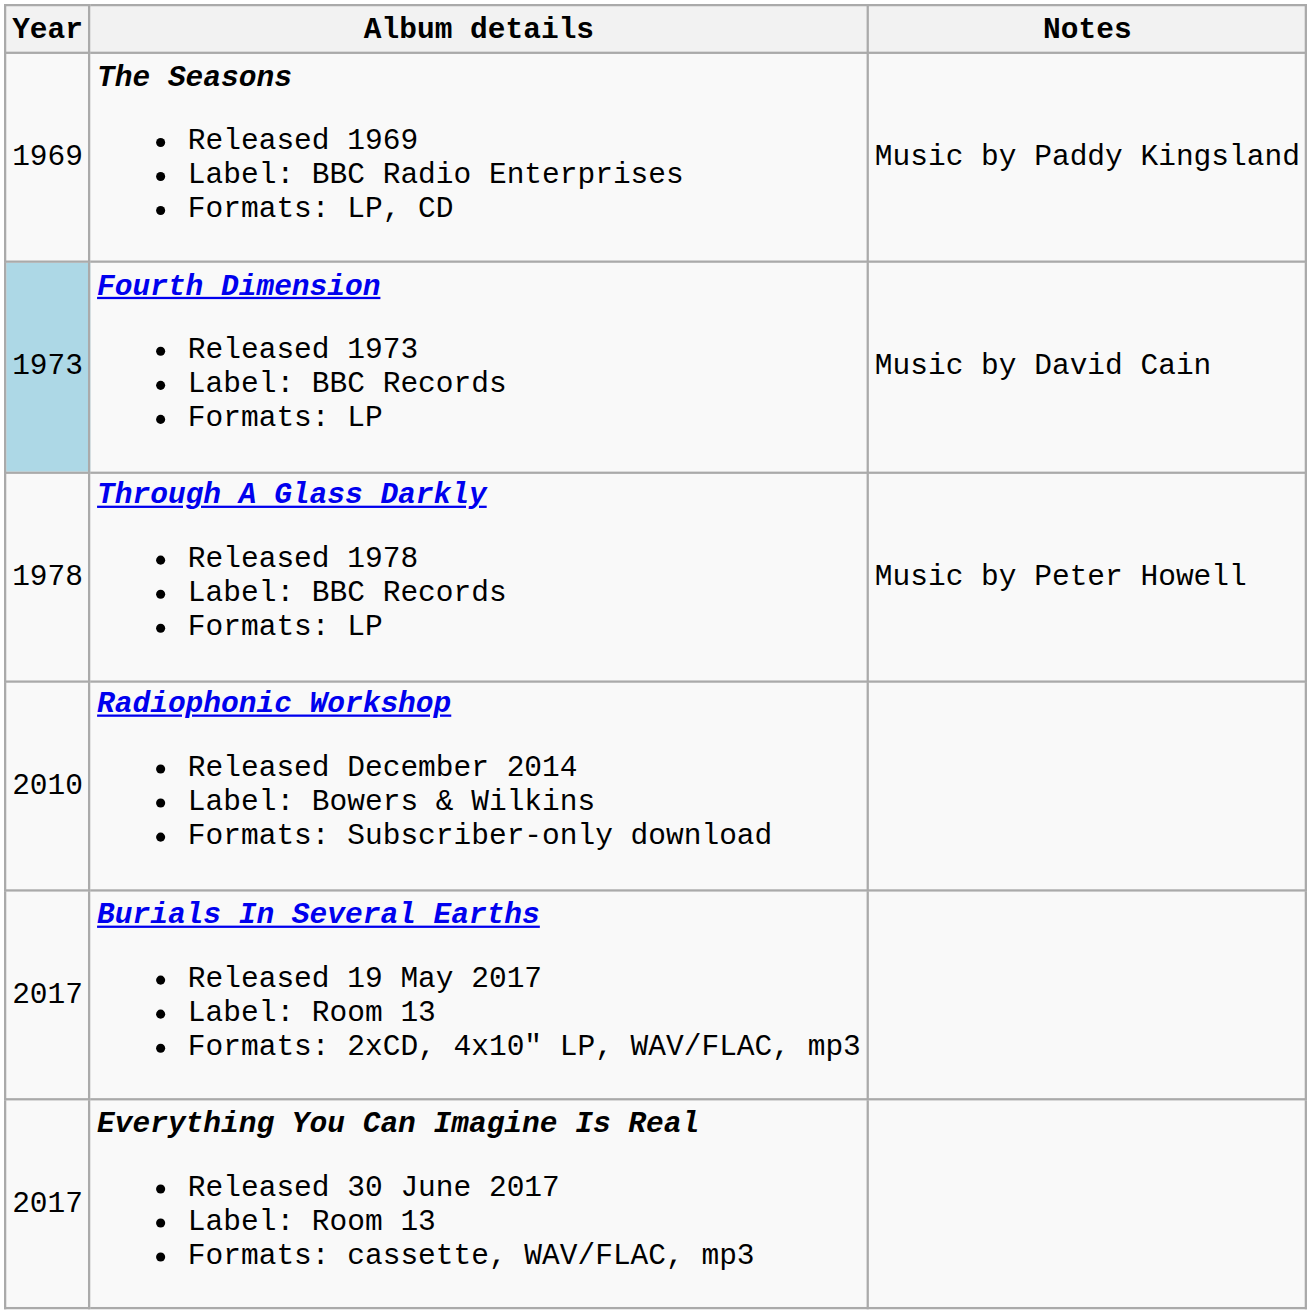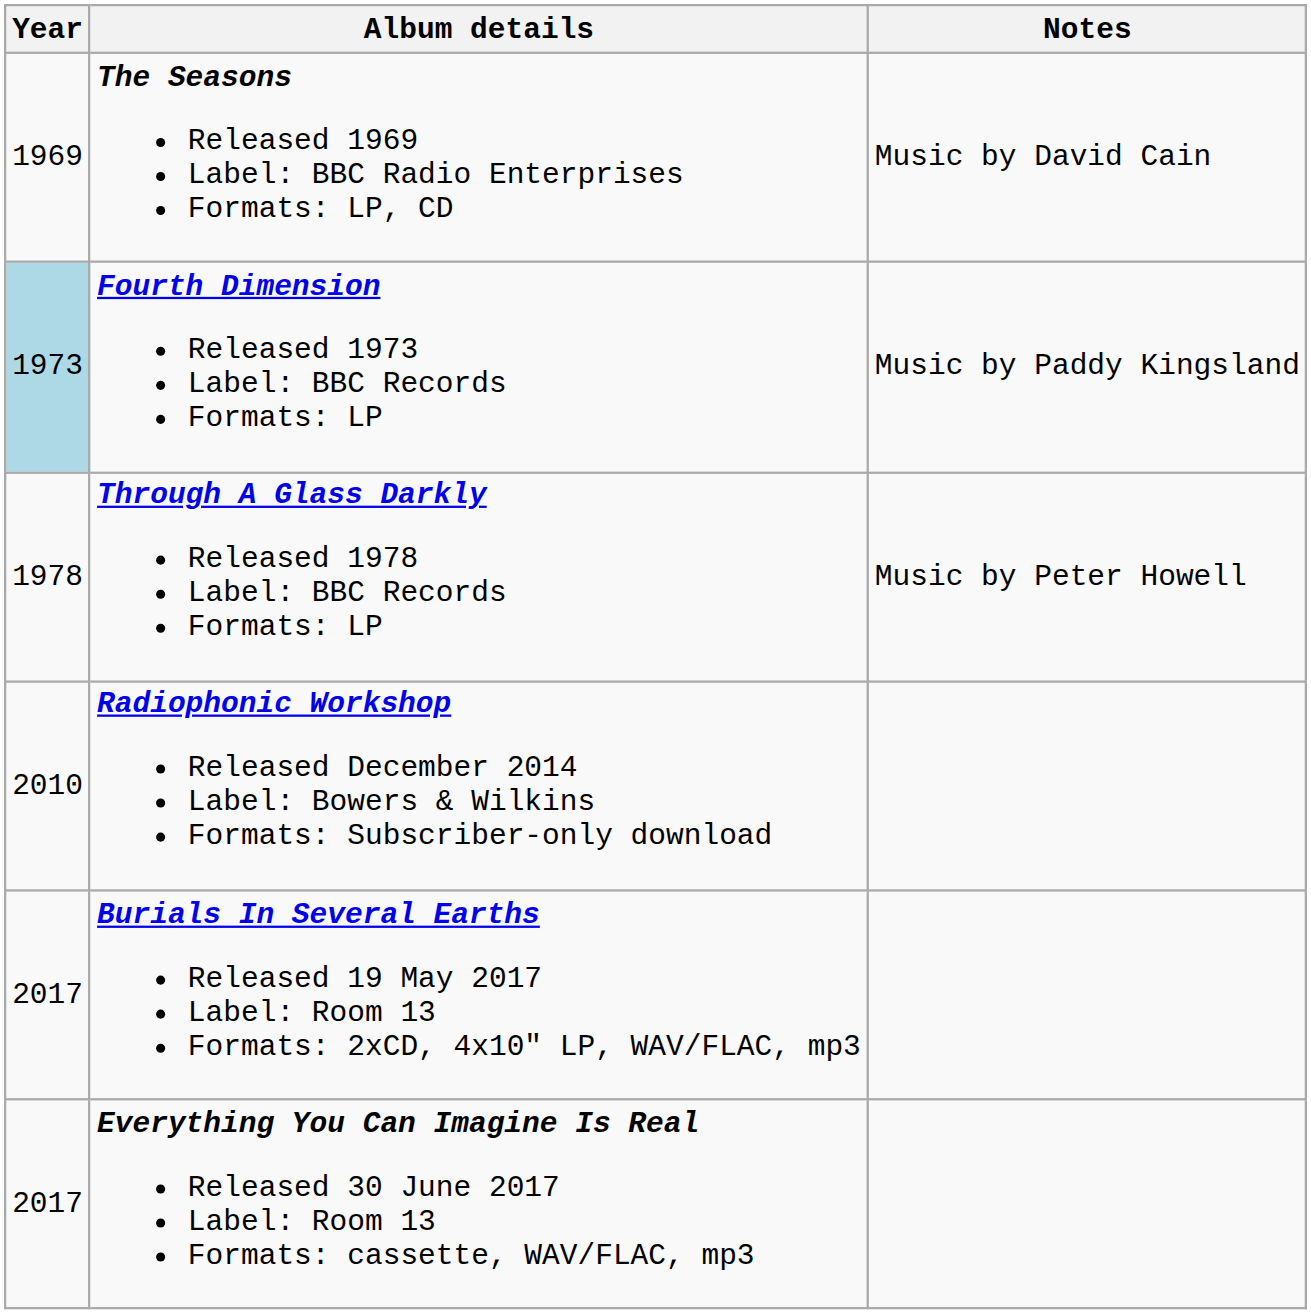(1087, 158) Music by Paddy Kingsland -> (1043, 158) Music by David Cain
(1043, 367) Music by David Cain -> (1087, 367) Music by Paddy Kingsland
